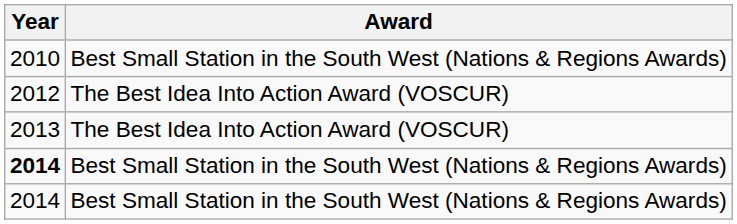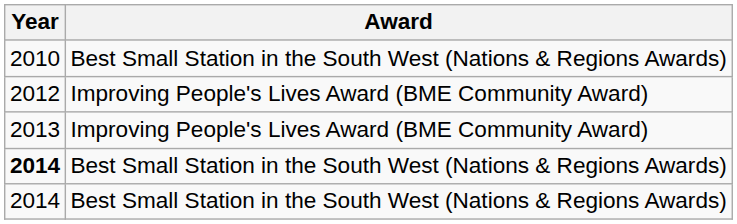(290, 93) The Best Idea Into Action Award (VOSCUR) -> (359, 93) Improving People's Lives Award (BME Community Award)
(290, 129) The Best Idea Into Action Award (VOSCUR) -> (359, 129) Improving People's Lives Award (BME Community Award)
